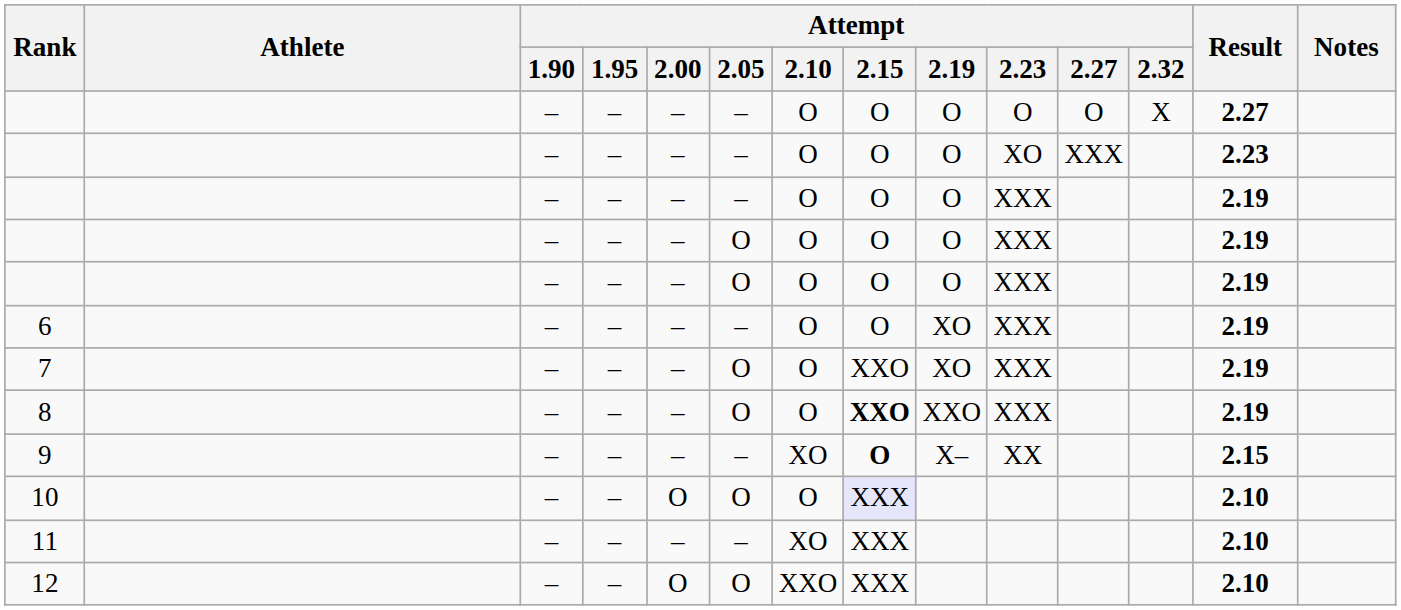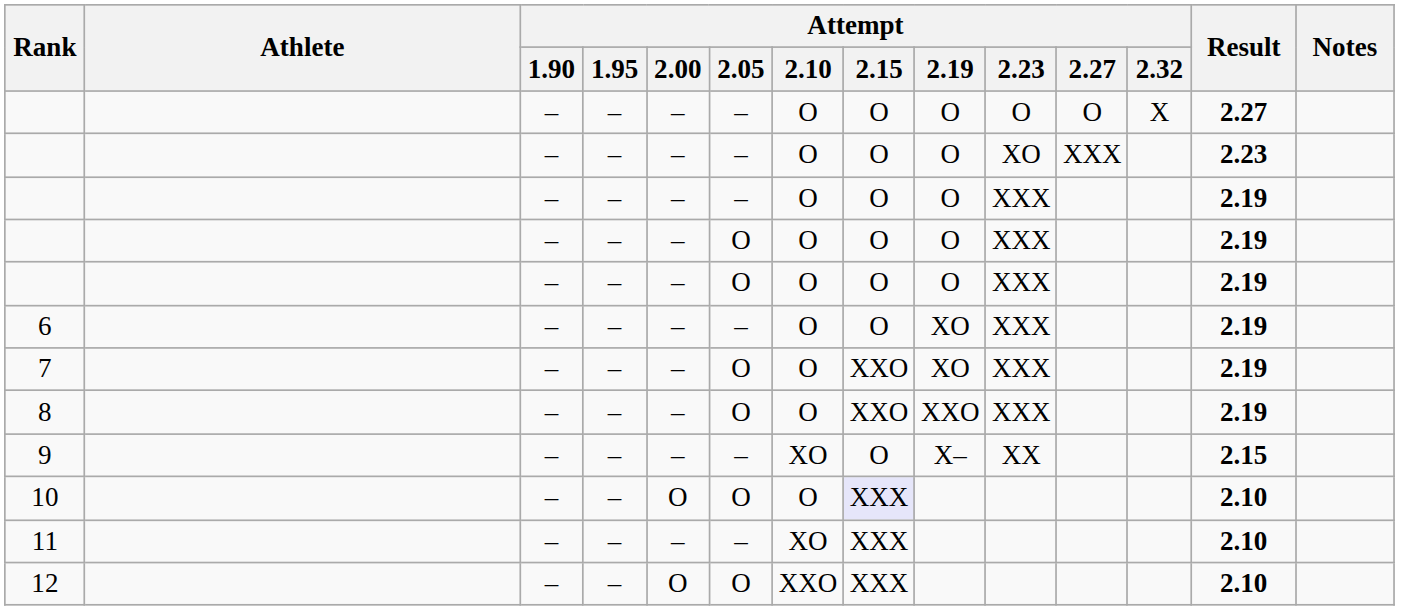(880, 411) bold -> (879, 411) normal
(880, 454) bold -> (879, 454) normal
